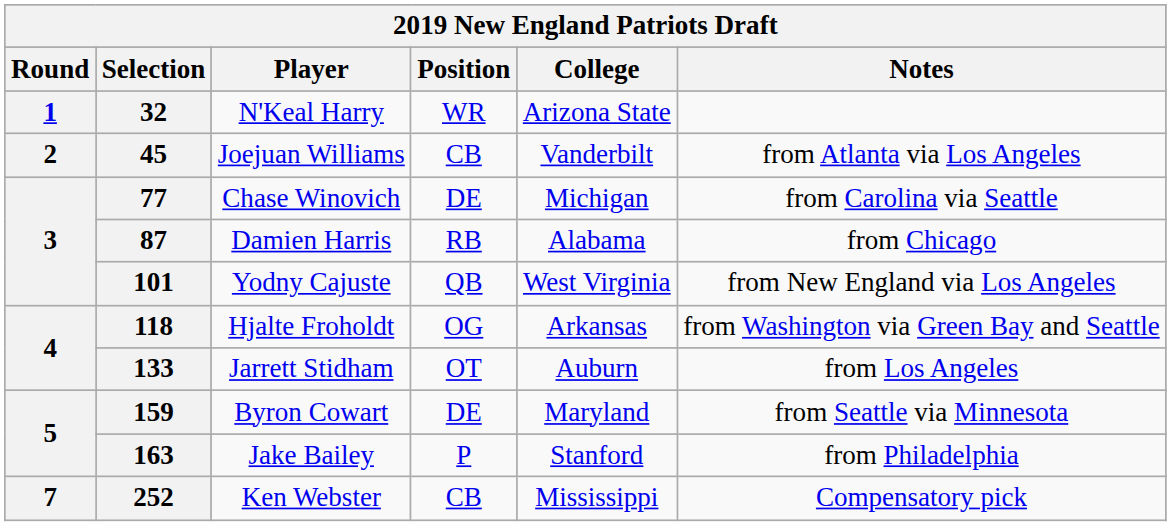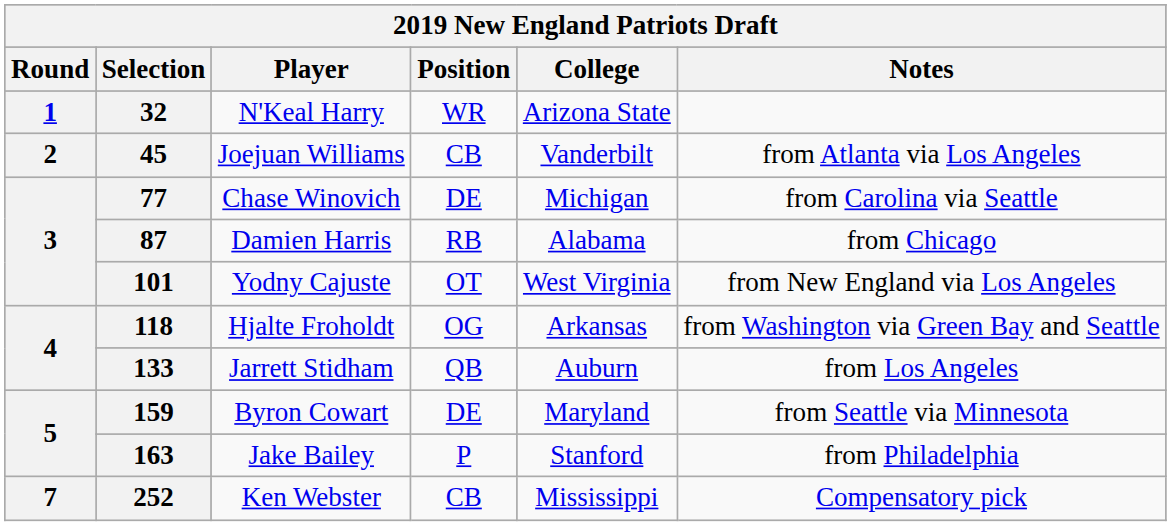(464, 283) QB -> (464, 283) OT
(464, 369) OT -> (464, 369) QB
